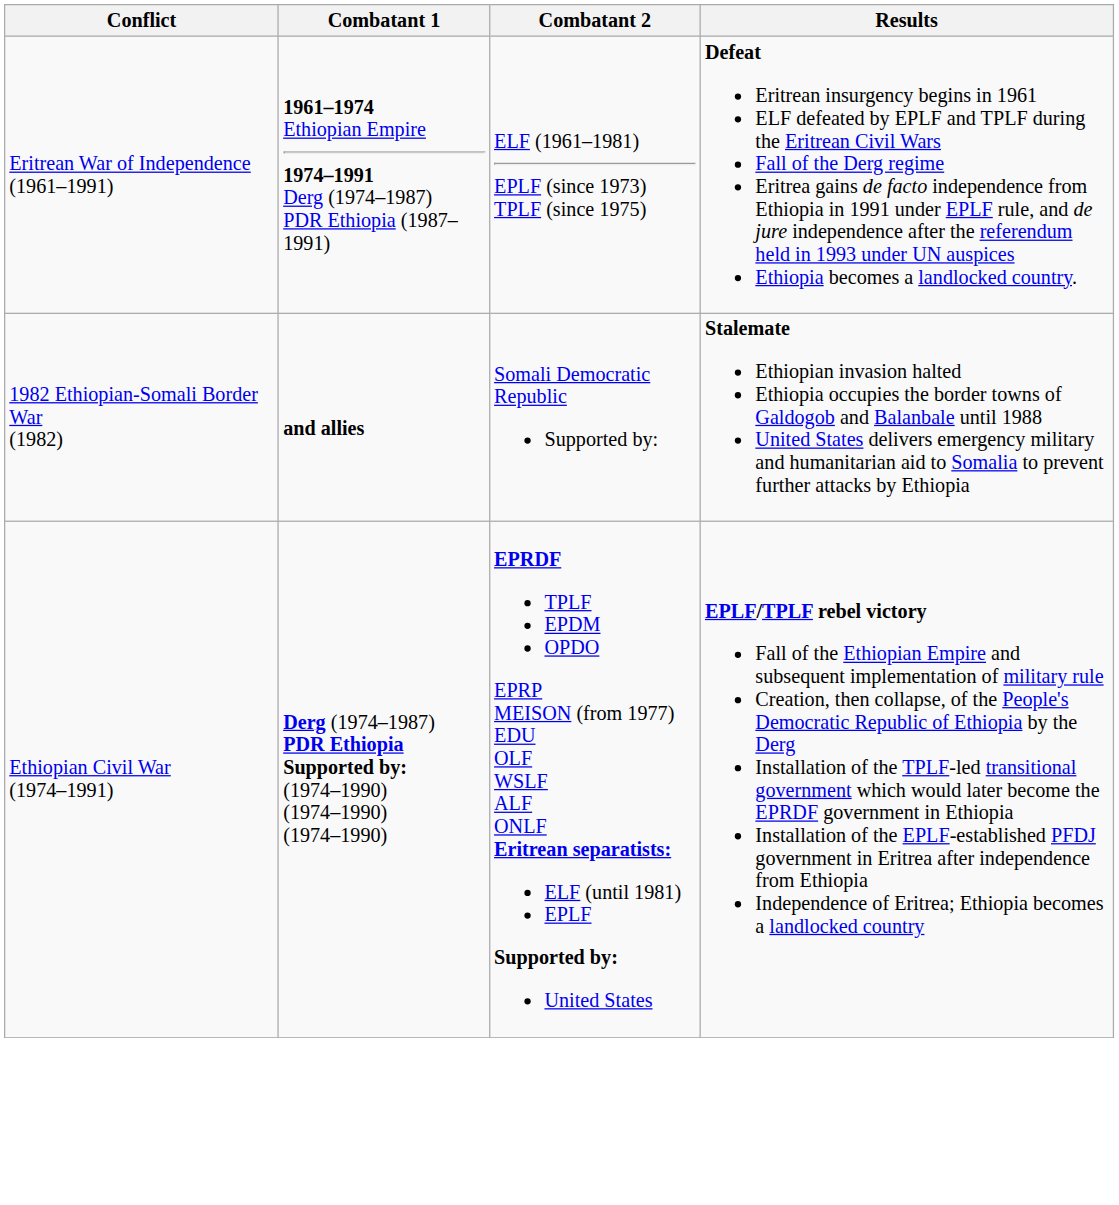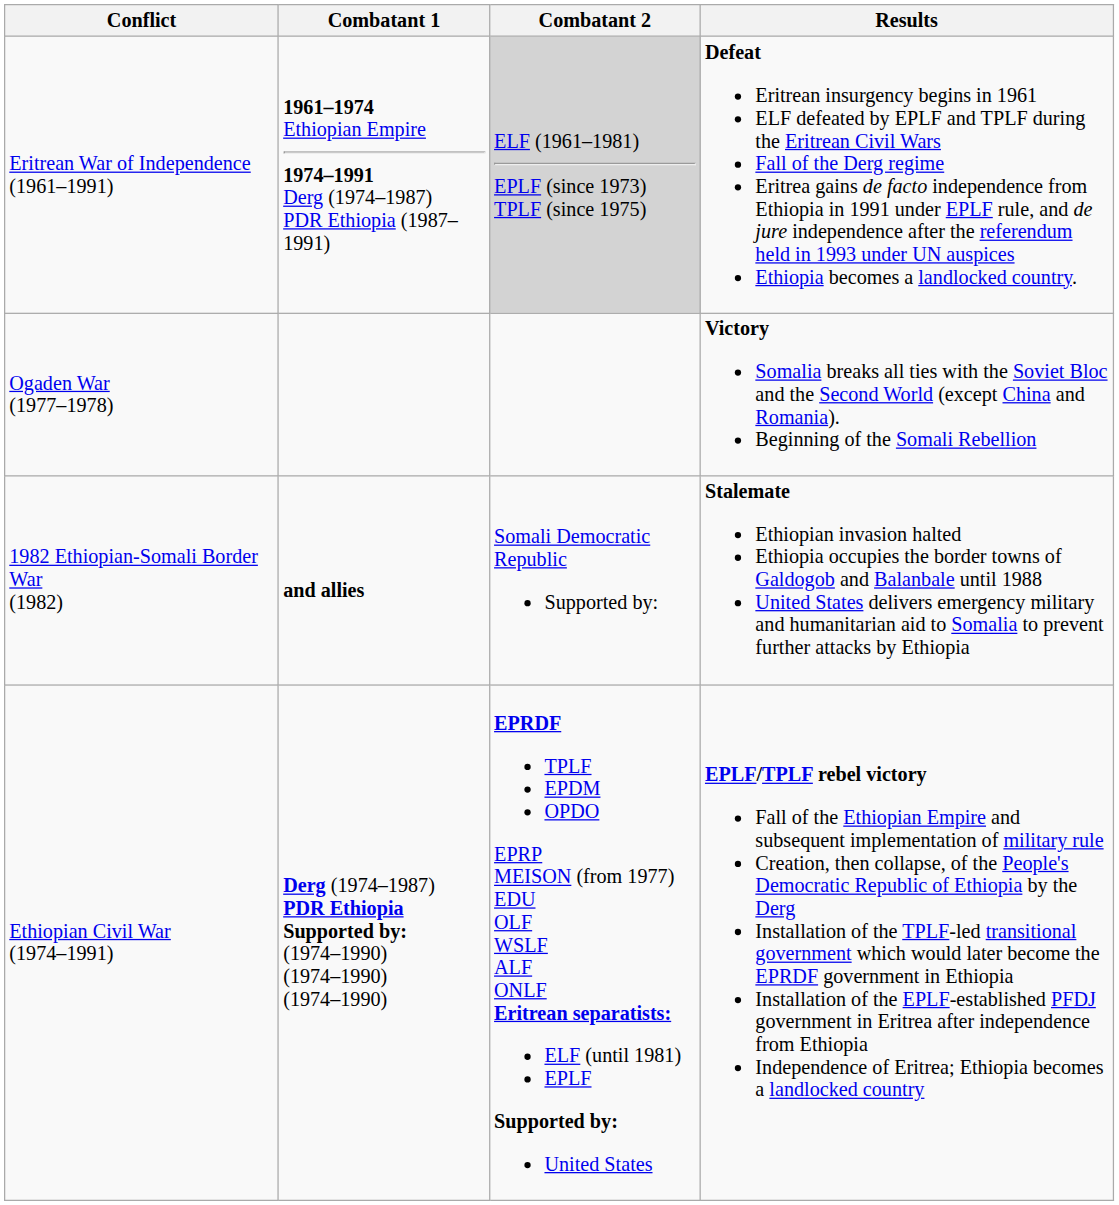(595, 174) no background -> (595, 174) lightgrey background
+ row: (61, 394)
